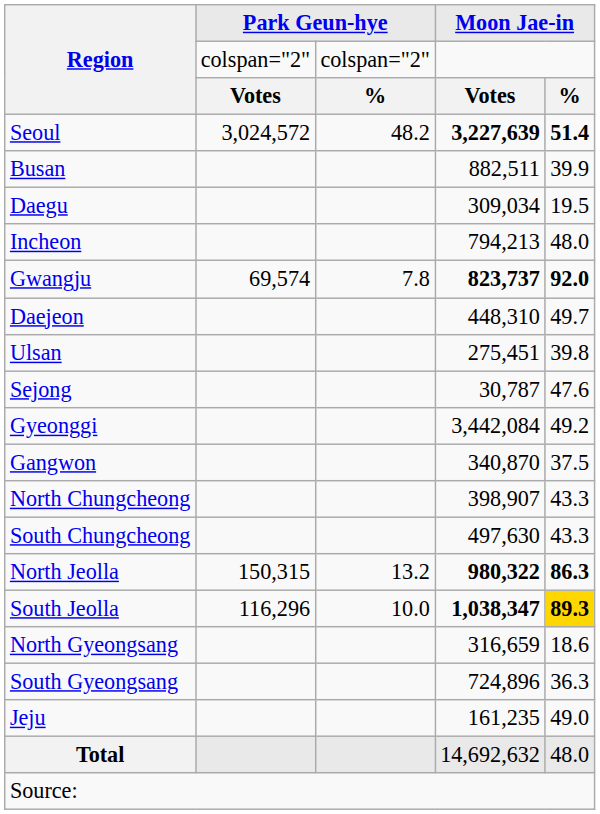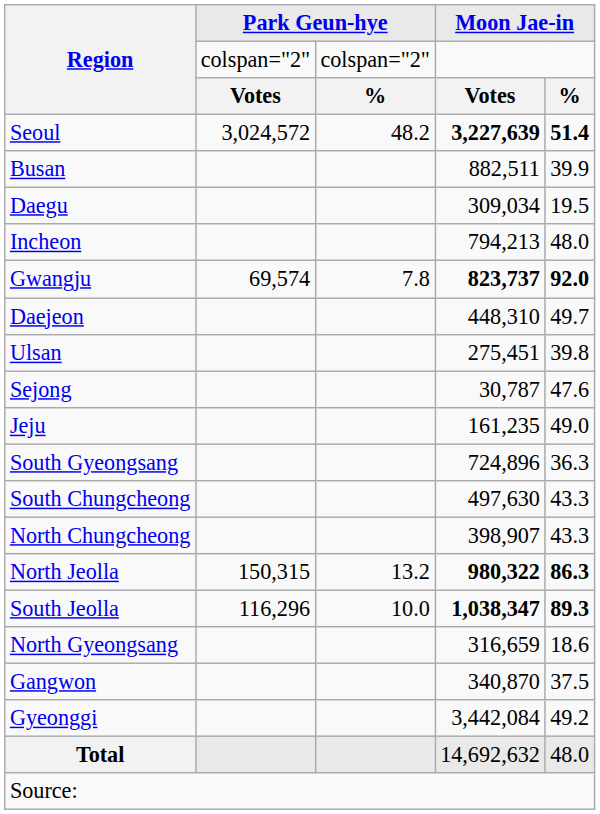rows swapped: (54, 425) <-> (28, 718)
rows swapped: (53, 462) <-> (94, 681)
rows swapped: (100, 498) <-> (100, 535)
(570, 608) gold background -> (570, 608) no background
